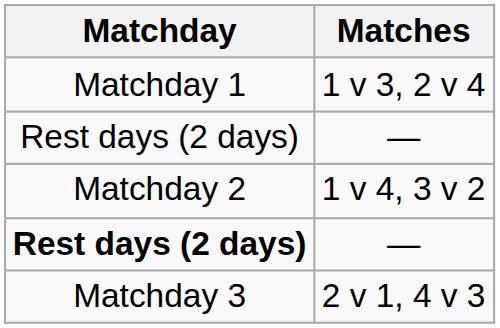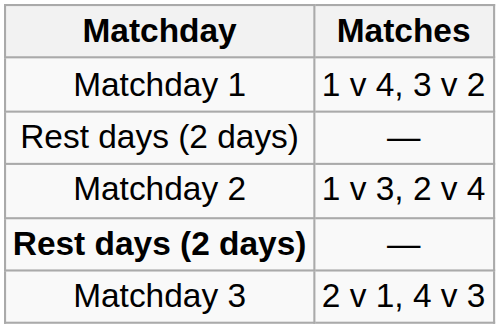(404, 84) 1 v 3, 2 v 4 -> (404, 84) 1 v 4, 3 v 2
(404, 190) 1 v 4, 3 v 2 -> (404, 190) 1 v 3, 2 v 4
